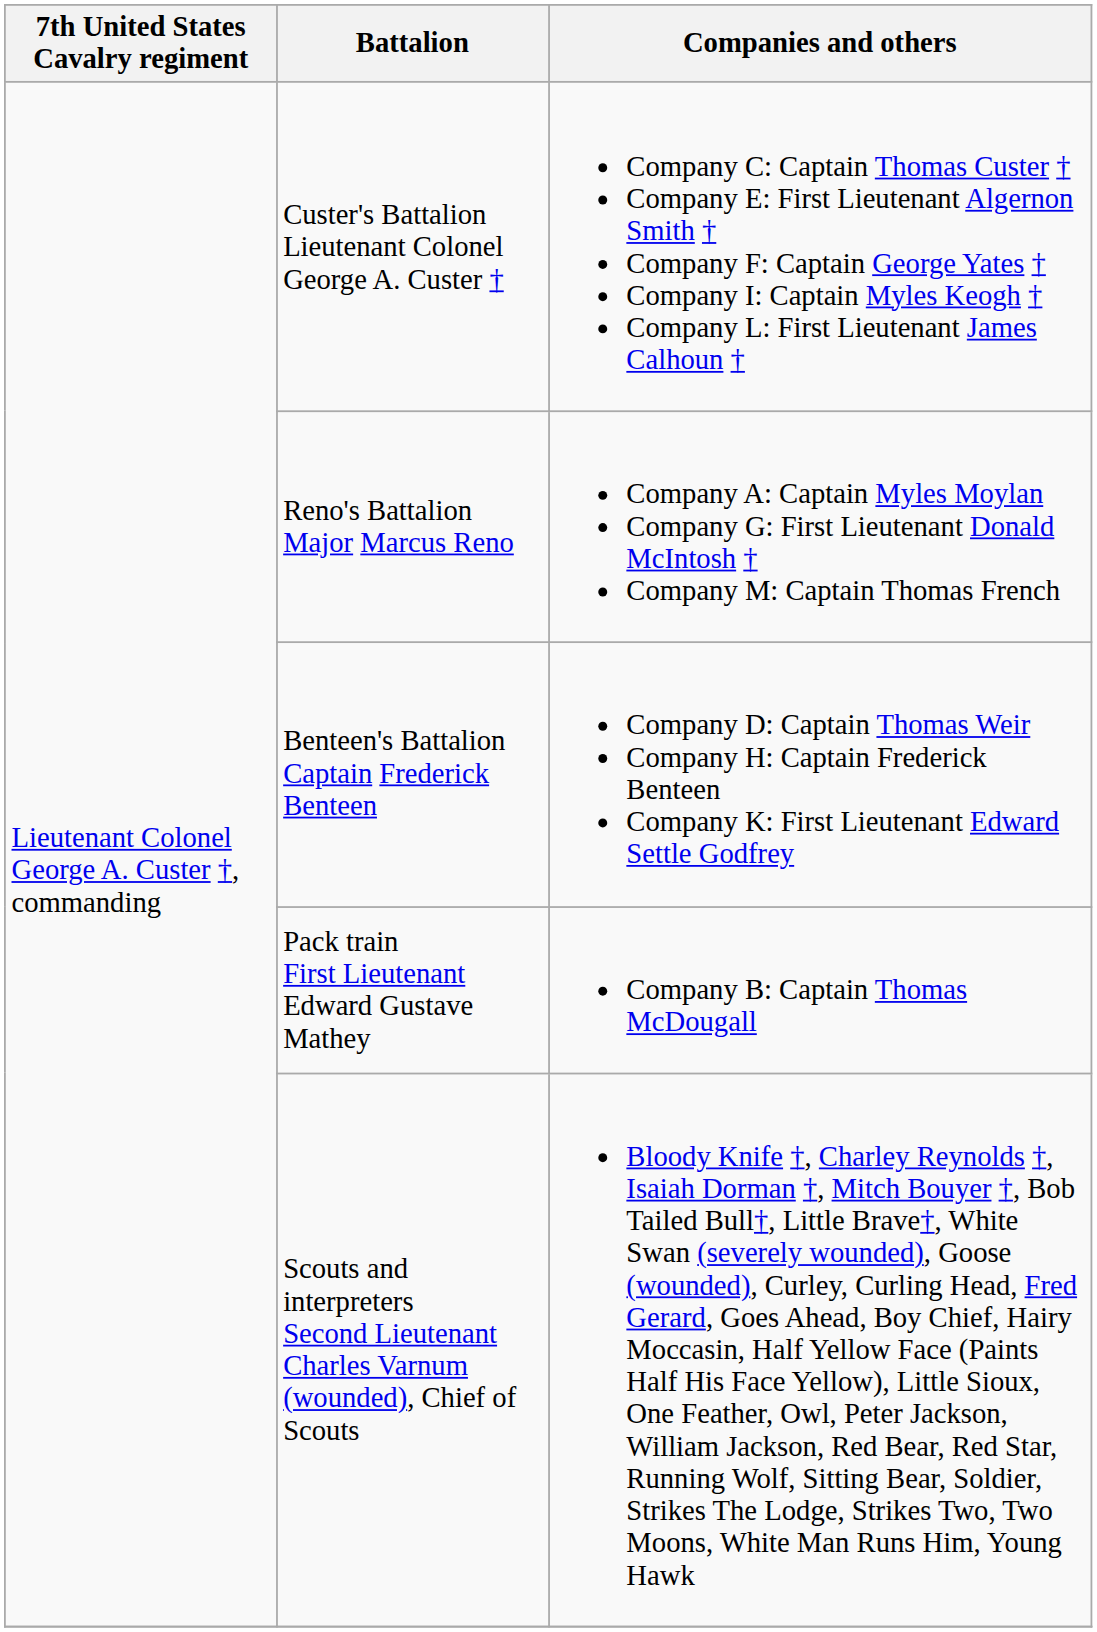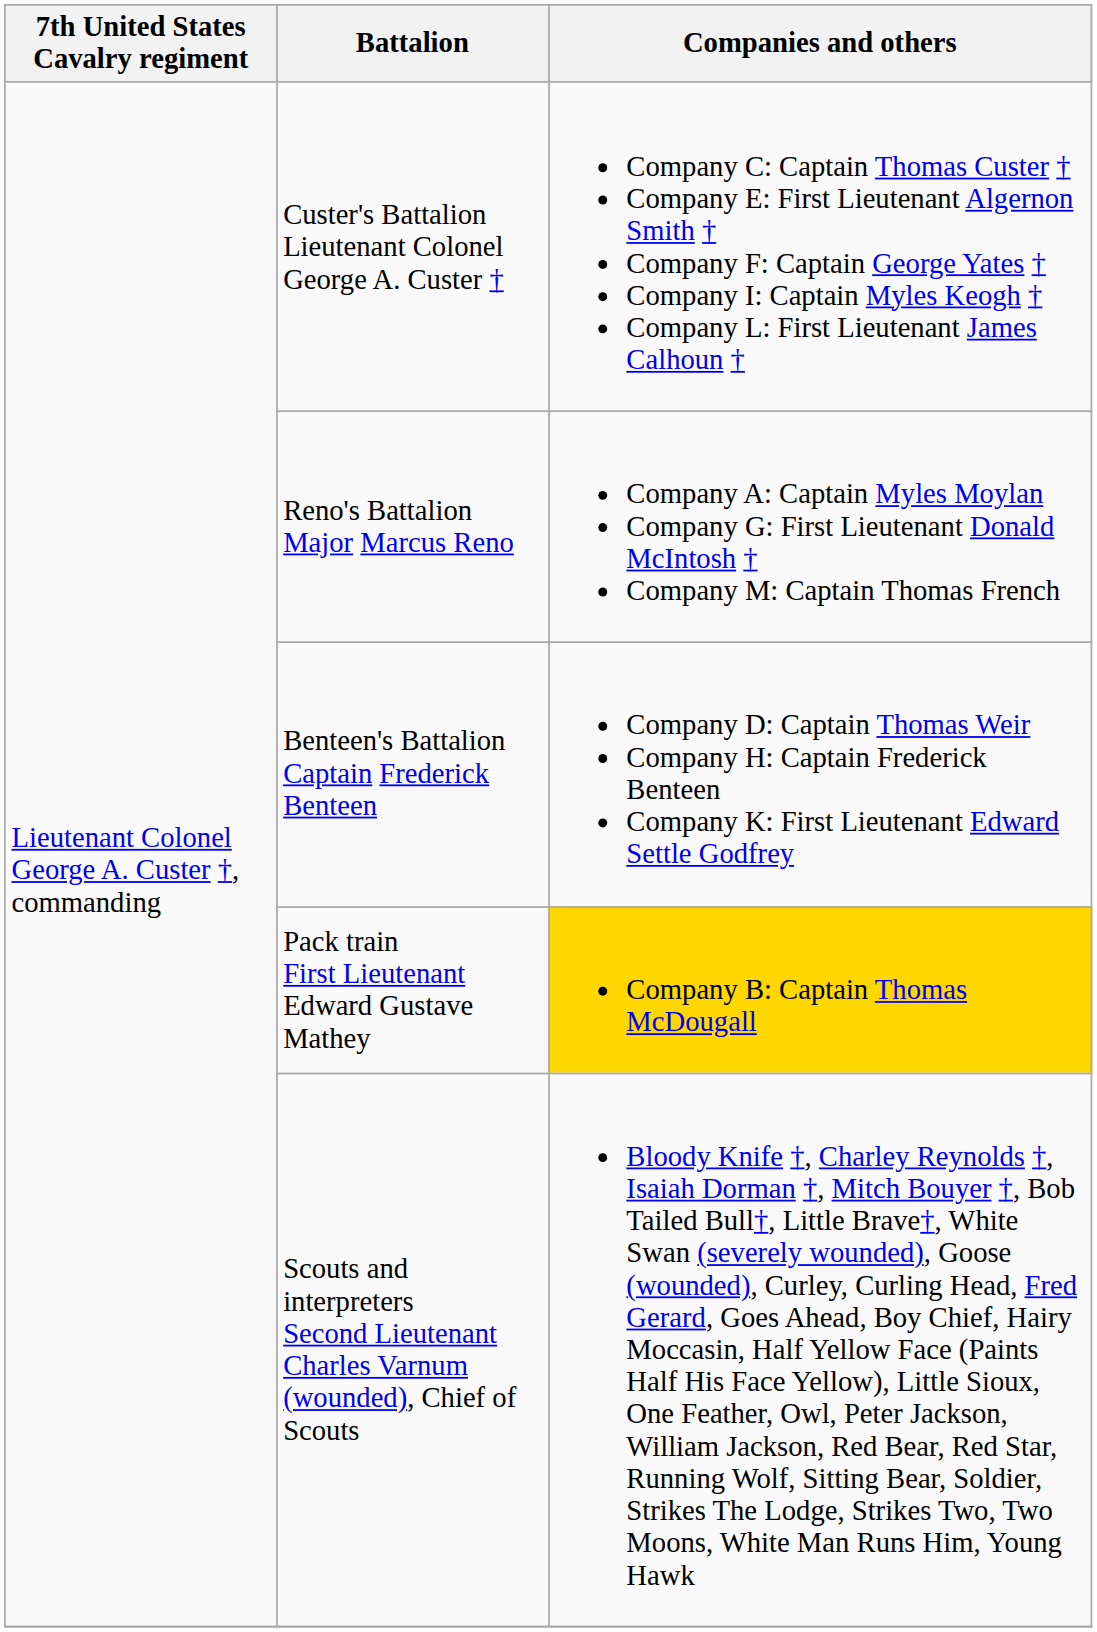(820, 1006) no background -> (820, 1006) gold background
